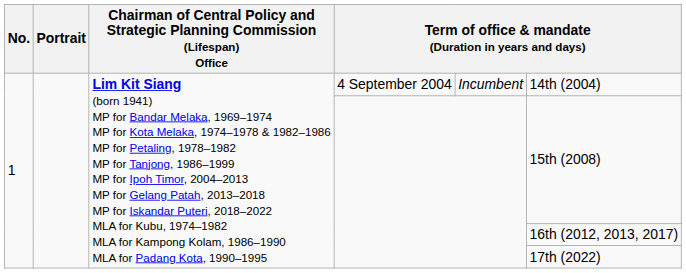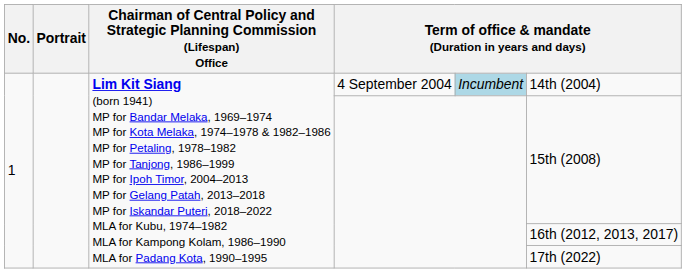(491, 84) no background -> (491, 84) lightblue background
